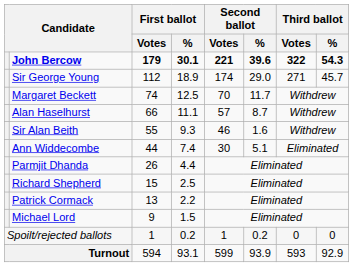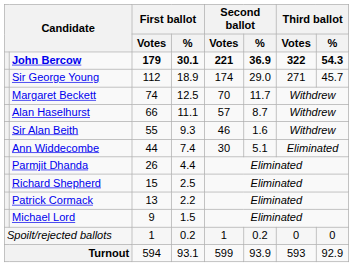(260, 60) 39.6 -> (260, 60) 36.9
